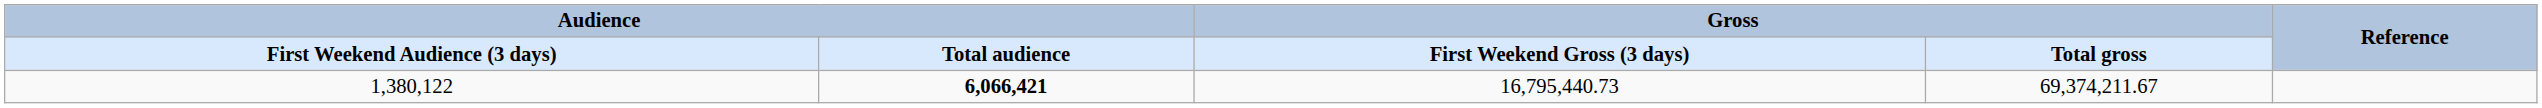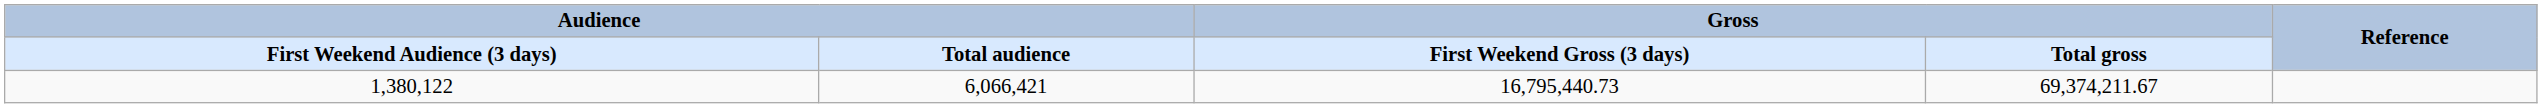(1006, 86) bold -> (1006, 86) normal
